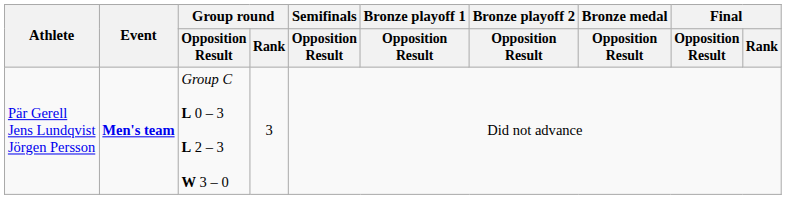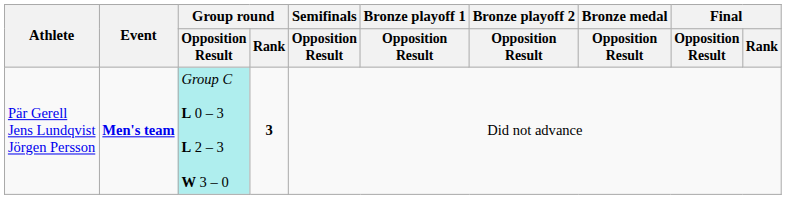(207, 131) no background -> (207, 131) paleturquoise background
(269, 131) normal -> (269, 131) bold
